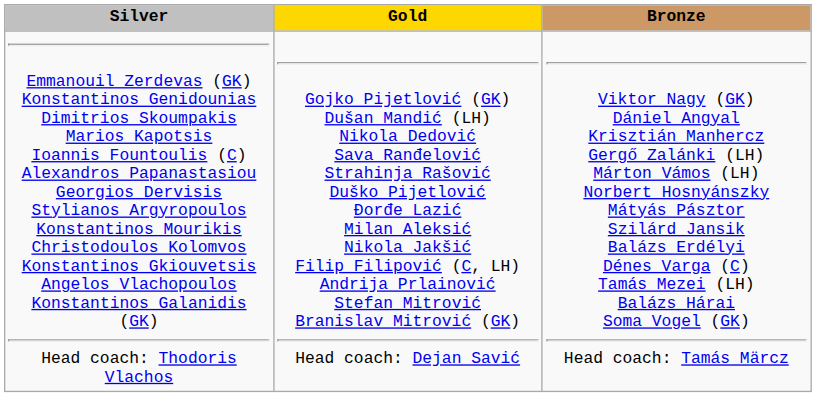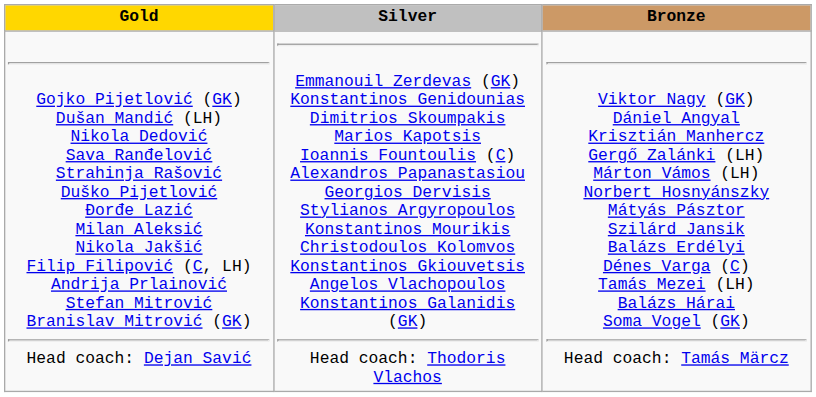columns swapped: (408, 18) <-> (139, 18)
